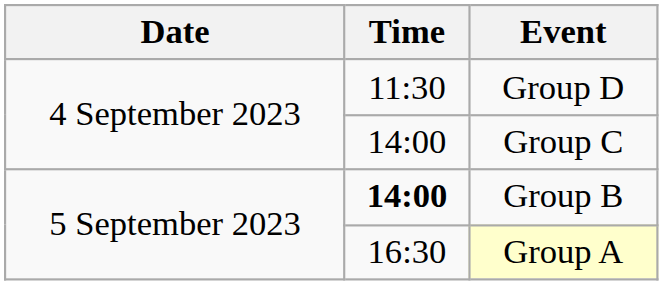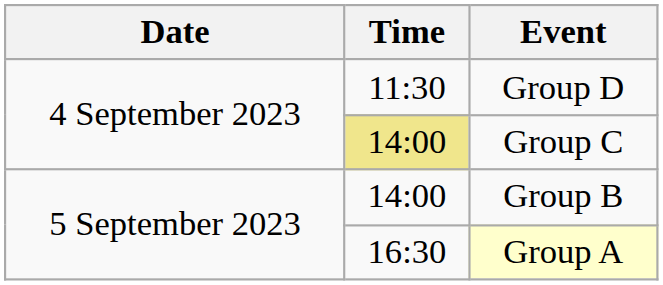(407, 141) no background -> (407, 141) khaki background
(407, 196) bold -> (407, 196) normal
